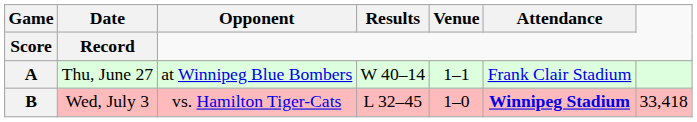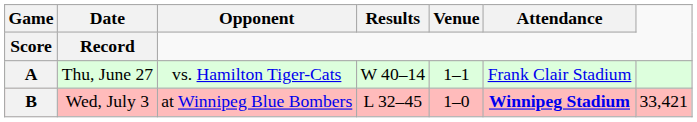(257, 74) at Winnipeg Blue Bombers -> (257, 74) vs. Hamilton Tiger-Cats
(257, 102) vs. Hamilton Tiger-Cats -> (257, 102) at Winnipeg Blue Bombers
(664, 102) 33,418 -> (664, 102) 33,421
